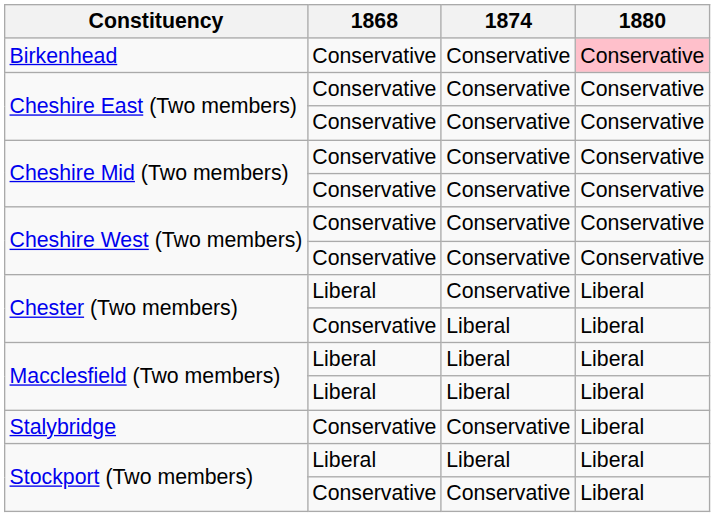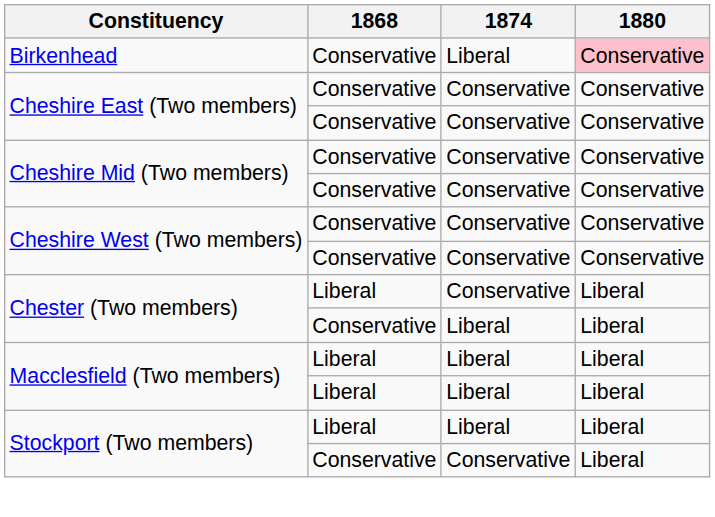(508, 55) Conservative -> (478, 55) Liberal
- row: (63, 426)
